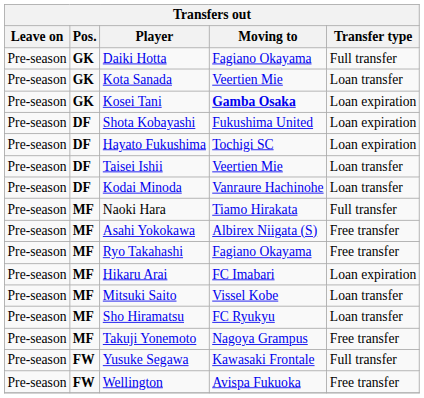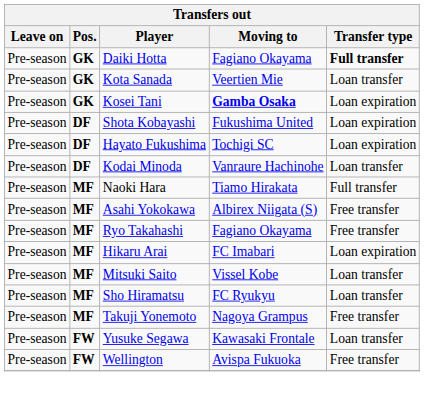(363, 58) normal -> (367, 58) bold
- row: (133, 166)
(363, 360) Full transfer -> (366, 338) Loan transfer
